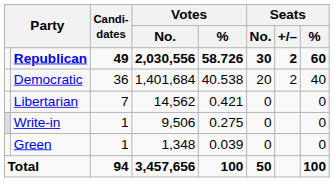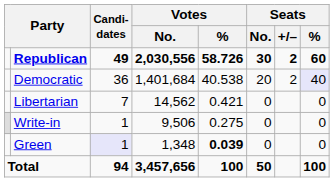(318, 79) no background -> (318, 79) lavender background
(125, 144) no background -> (125, 144) lavender background
(226, 144) normal -> (226, 144) bold
